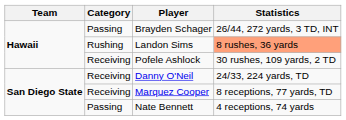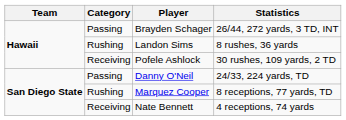(257, 44) lightsalmon background -> (257, 44) no background
(109, 76) Receiving -> (105, 76) Passing
(109, 91) Receiving -> (105, 91) Rushing
(105, 107) Passing -> (109, 107) Receiving
